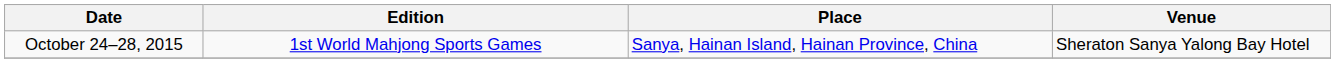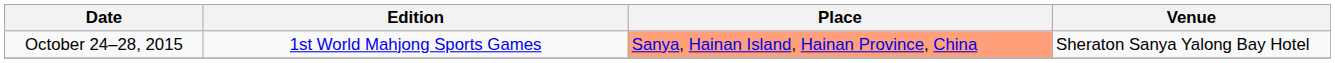(804, 44) no background -> (804, 44) lightsalmon background
